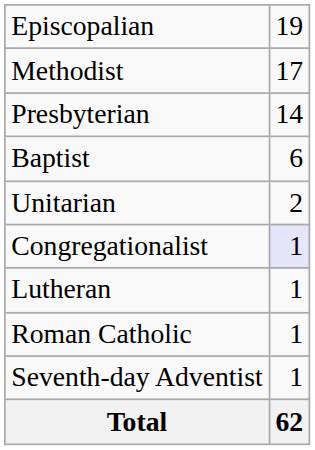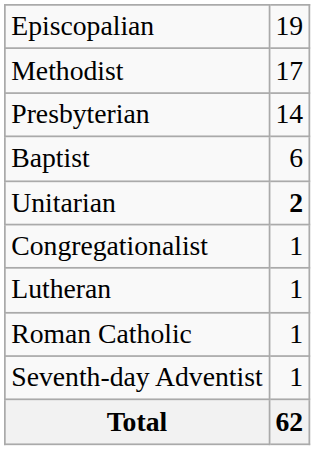(296, 202) normal -> (296, 202) bold
(296, 245) lavender background -> (296, 245) no background
